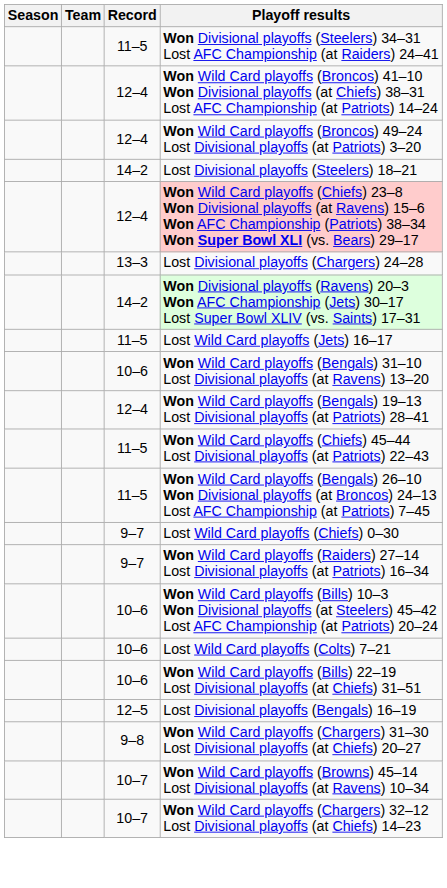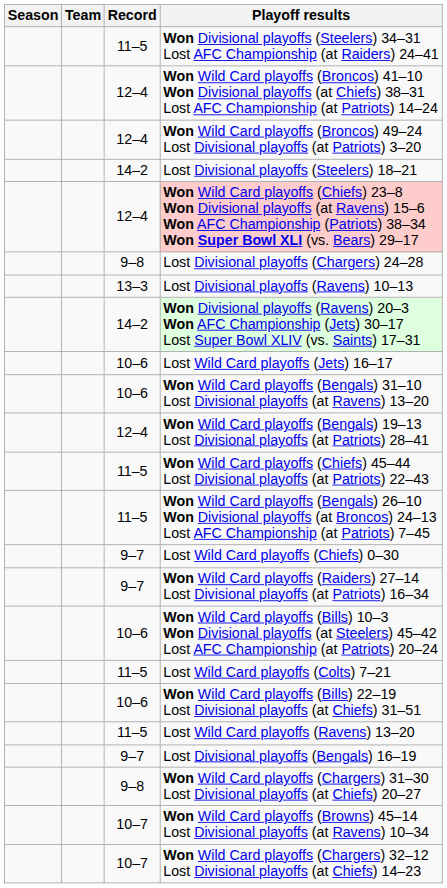(132, 263) 13–3 -> (132, 263) 9–8
+ row: (288, 286)
(132, 340) 11–5 -> (132, 363) 10–6
(132, 649) 10–6 -> (132, 672) 11–5
+ row: (289, 733)
(132, 710) 12–5 -> (132, 755) 9–7
